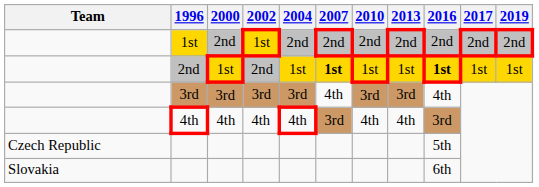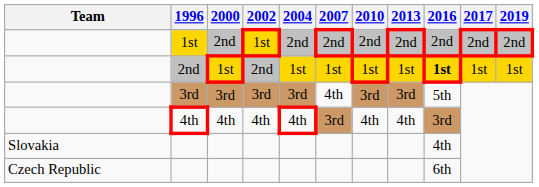(333, 69) bold -> (333, 69) normal
(442, 95) 4th -> (442, 95) 5th
(54, 145) Czech Republic -> (34, 145) Slovakia
(442, 145) 5th -> (442, 145) 4th
(34, 169) Slovakia -> (54, 169) Czech Republic
